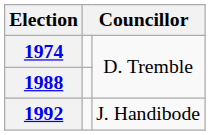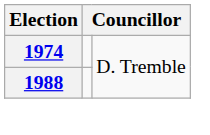- row: (44, 113)
